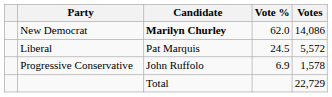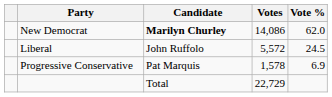columns swapped: (310, 13) <-> (272, 13)
(173, 48) Pat Marquis -> (175, 48) John Ruffolo
(175, 65) John Ruffolo -> (173, 65) Pat Marquis
